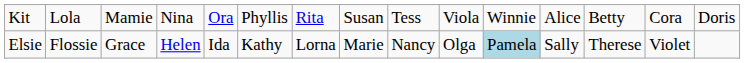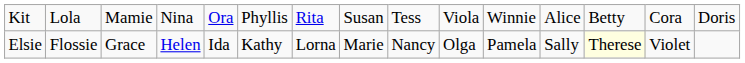(512, 44) lightblue background -> (512, 44) no background
(615, 44) no background -> (615, 44) lightyellow background
